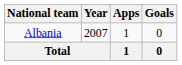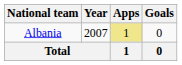(126, 32) no background -> (126, 32) khaki background
